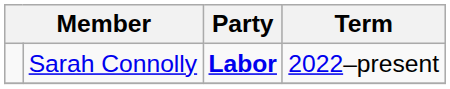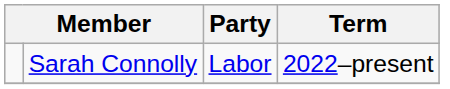(243, 63) bold -> (240, 63) normal
